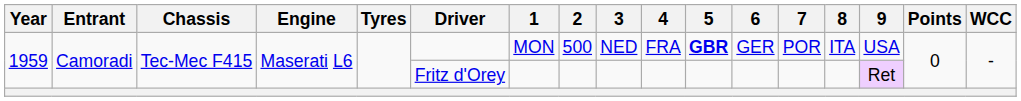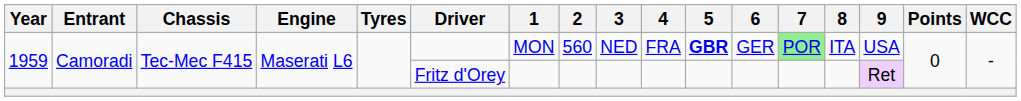(577, 47) 500 -> (577, 47) 560
(802, 47) no background -> (802, 47) lightgreen background
